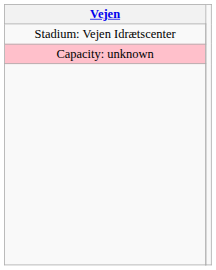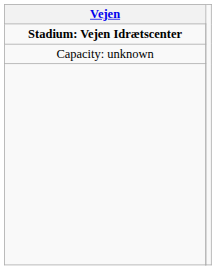(105, 34) normal -> (105, 34) bold
(105, 53) pink background -> (105, 53) no background
